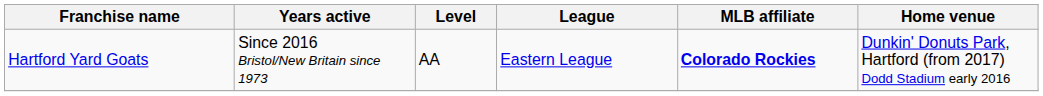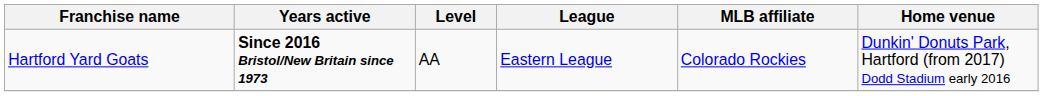(309, 60) normal -> (316, 60) bold
(748, 60) bold -> (743, 60) normal
